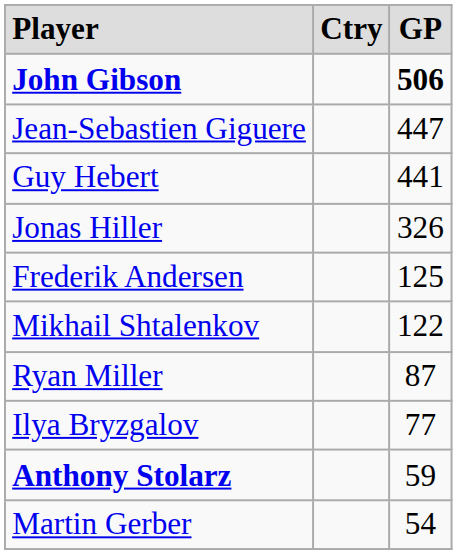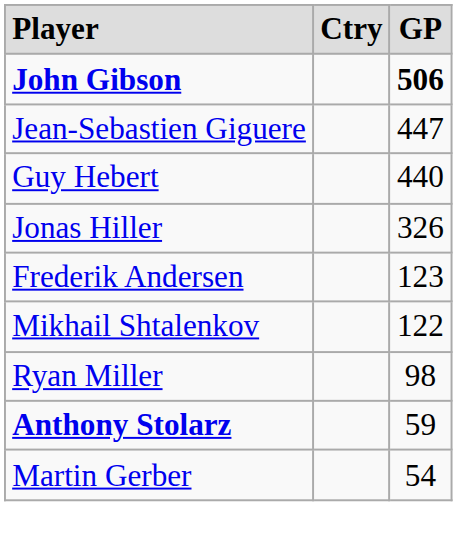(420, 177) 441 -> (420, 177) 440
(420, 276) 125 -> (420, 276) 123
(420, 375) 87 -> (420, 375) 98
- row: (105, 425)
